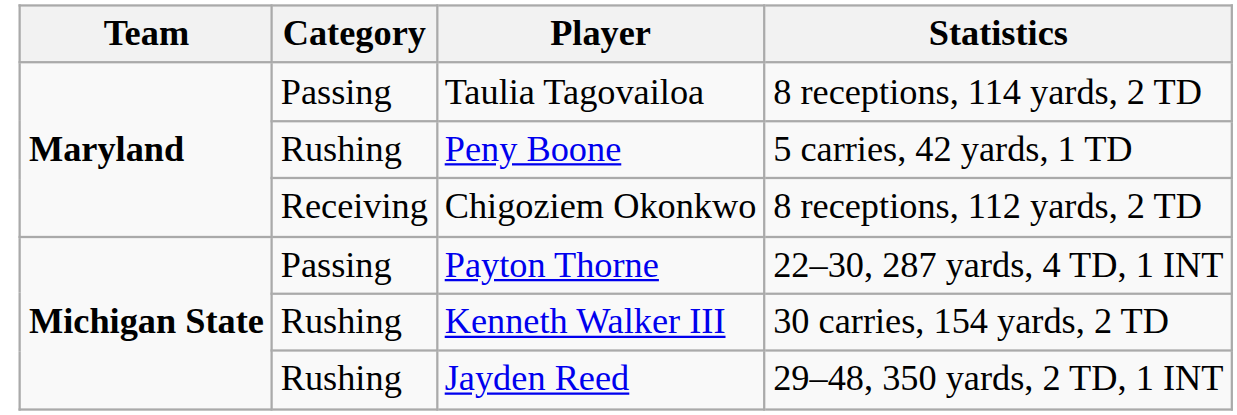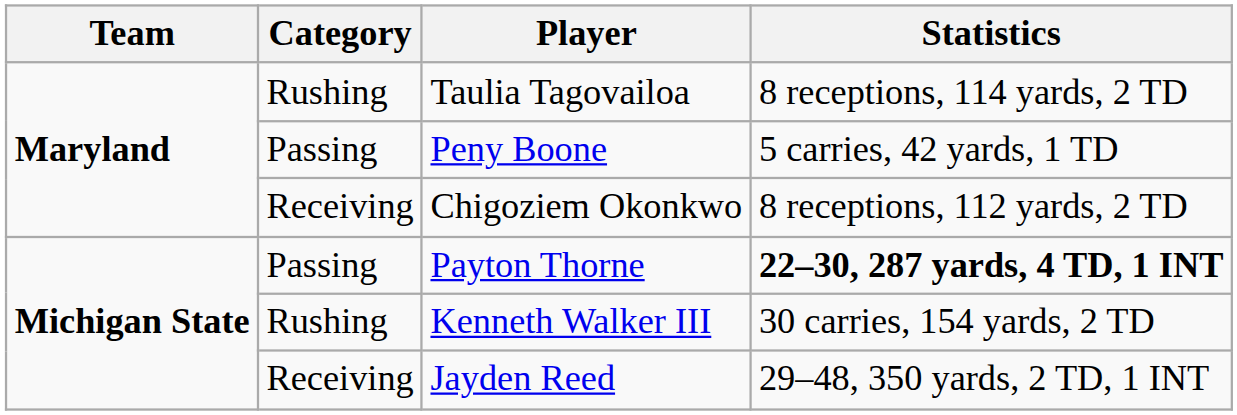(336, 91) Passing -> (327, 91) Rushing
(341, 148) Rushing -> (322, 148) Passing
(998, 264) normal -> (991, 264) bold
(341, 379) Rushing -> (340, 379) Receiving
